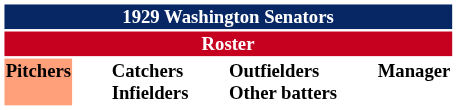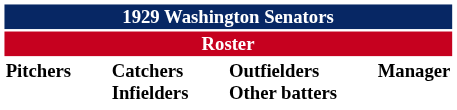(38, 70) lightsalmon background -> (38, 70) no background
